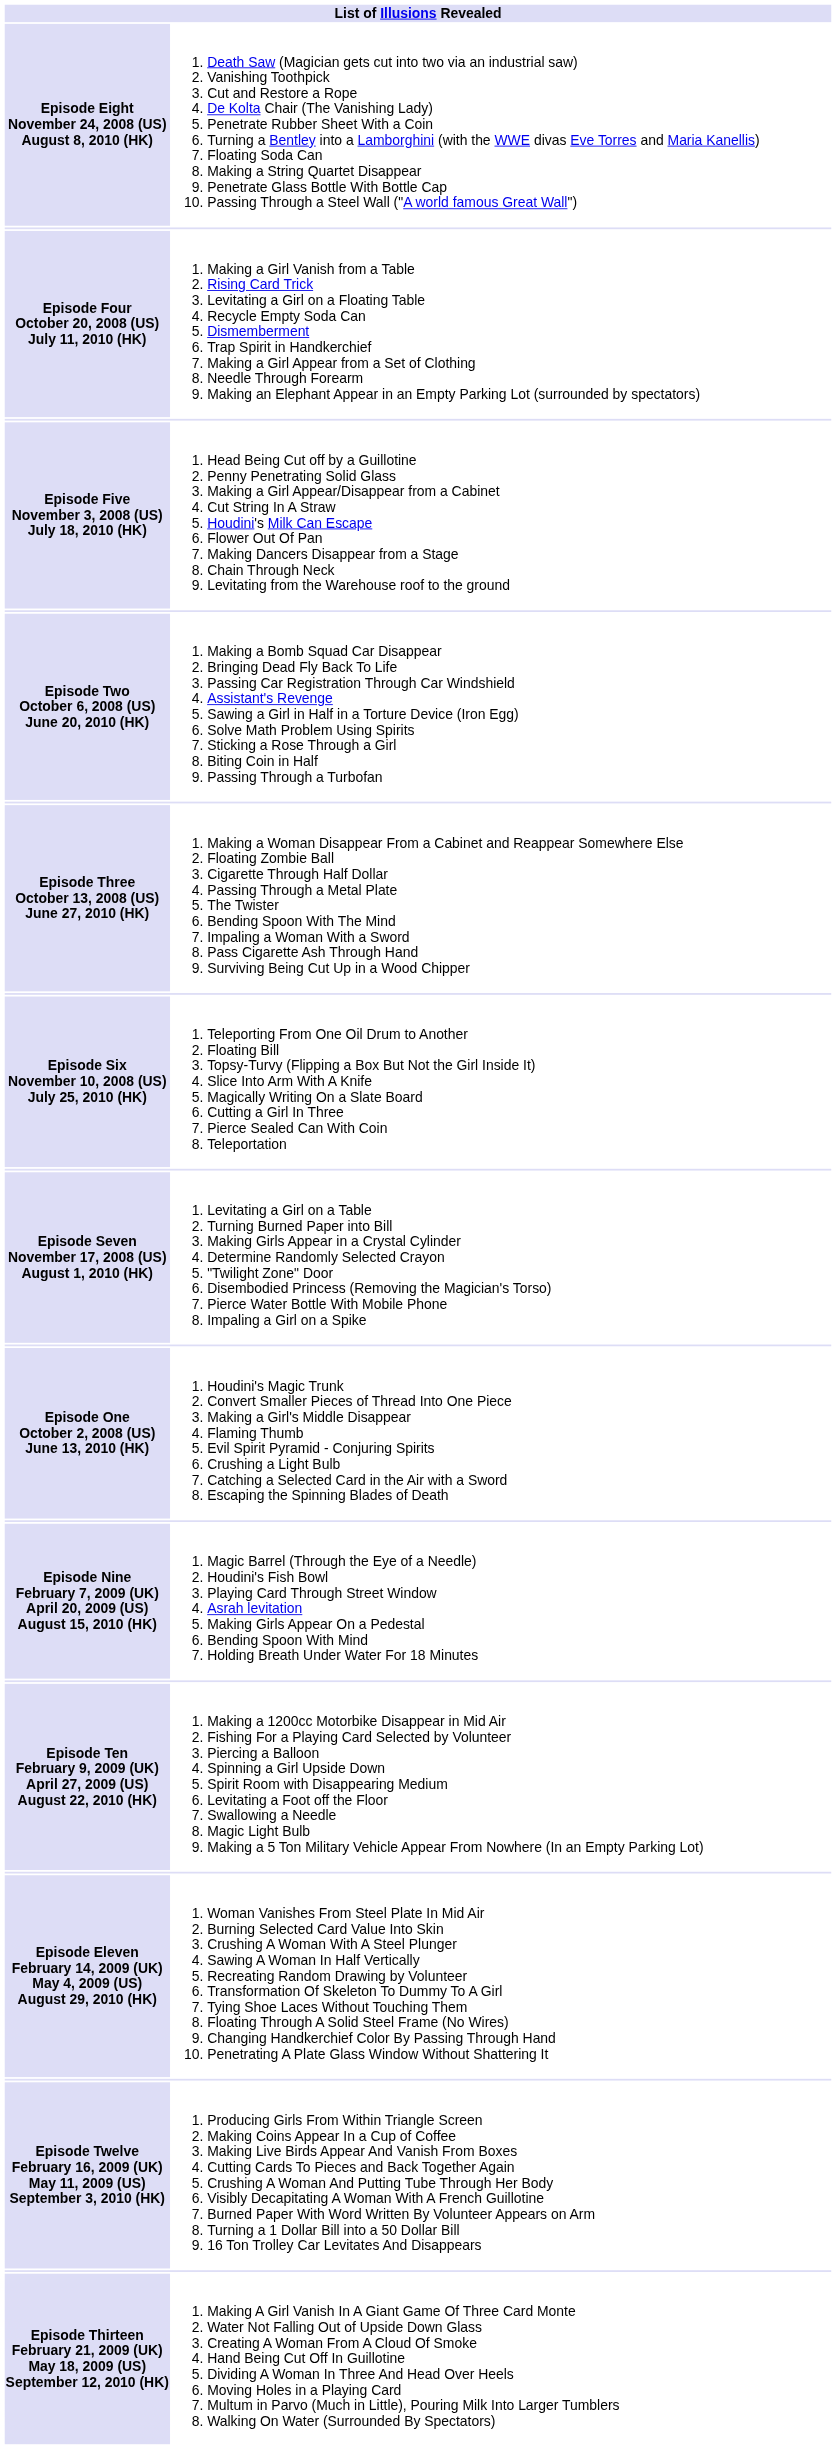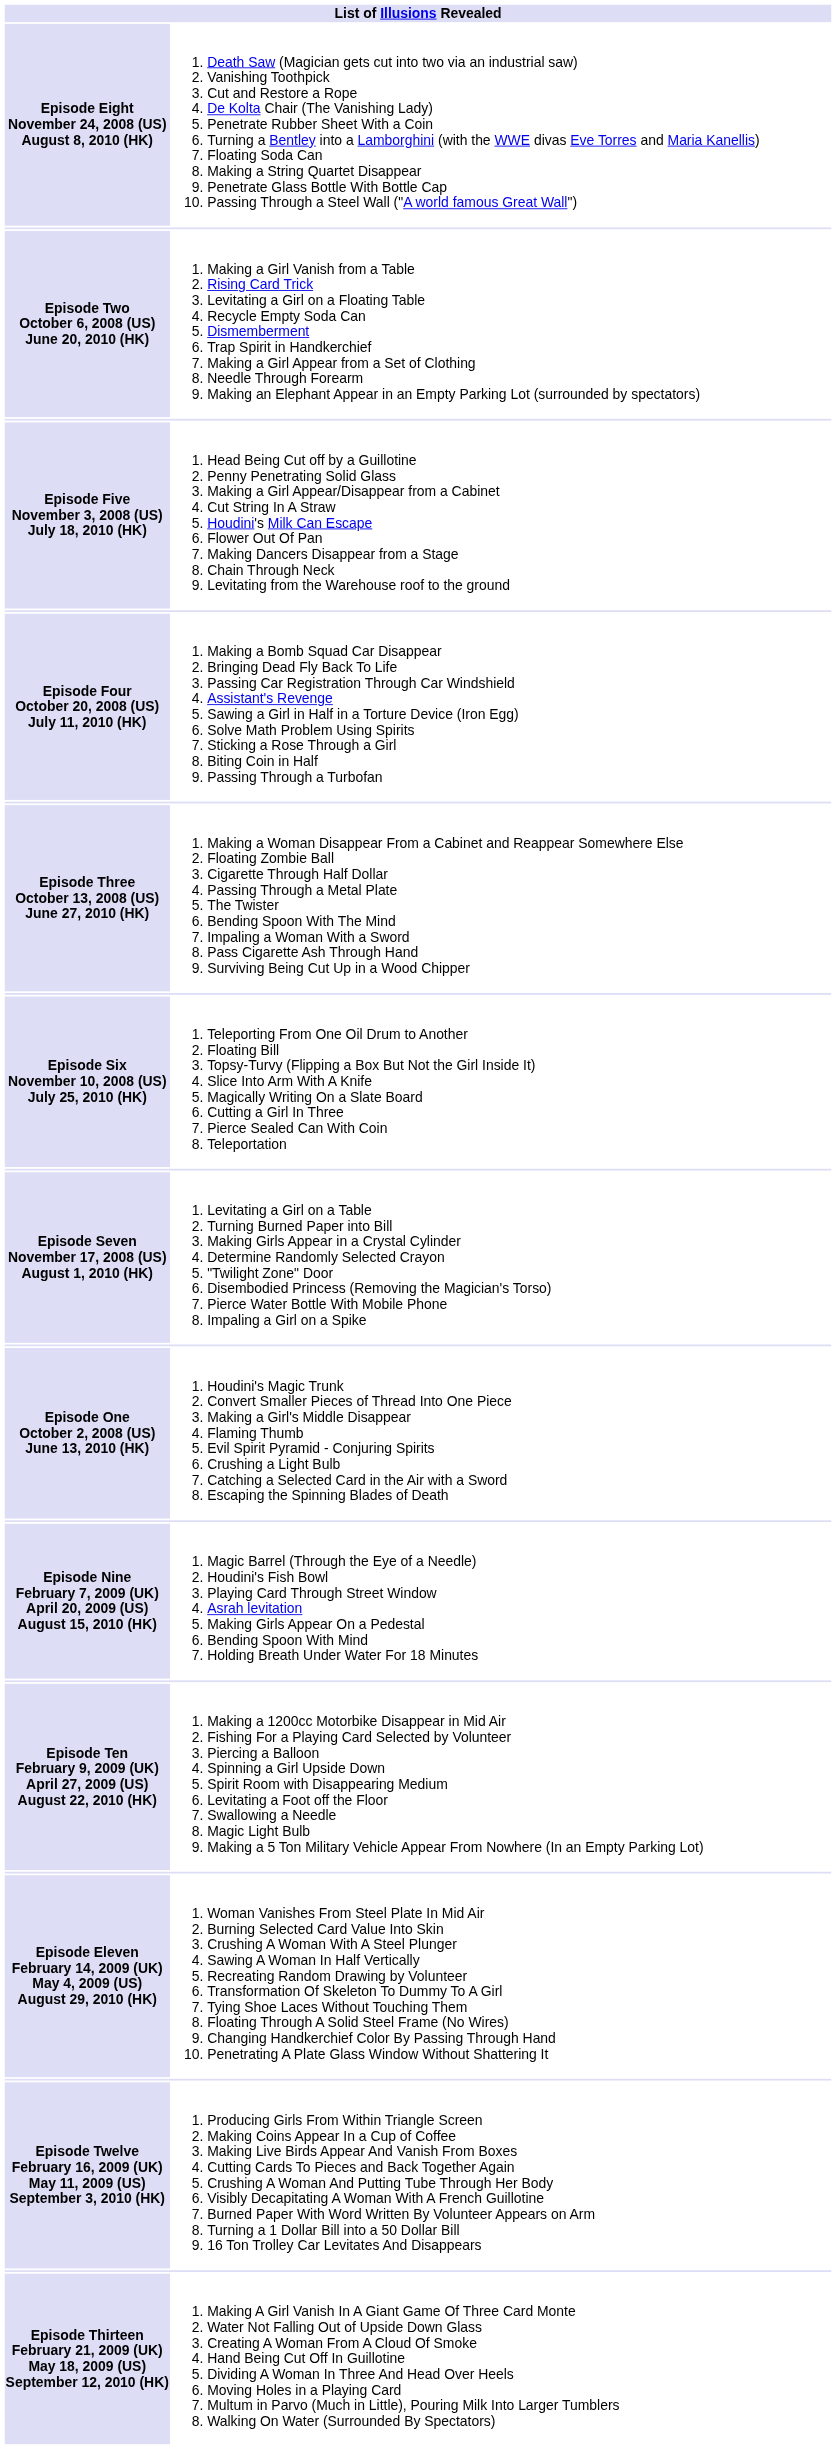(87, 324) Episode Four October 20, 2008 (US) July 11, 2010 (HK) -> (87, 324) Episode Two October 6, 2008 (US) June 20, 2010 (HK)
(87, 706) Episode Two October 6, 2008 (US) June 20, 2010 (HK) -> (87, 706) Episode Four October 20, 2008 (US) July 11, 2010 (HK)
